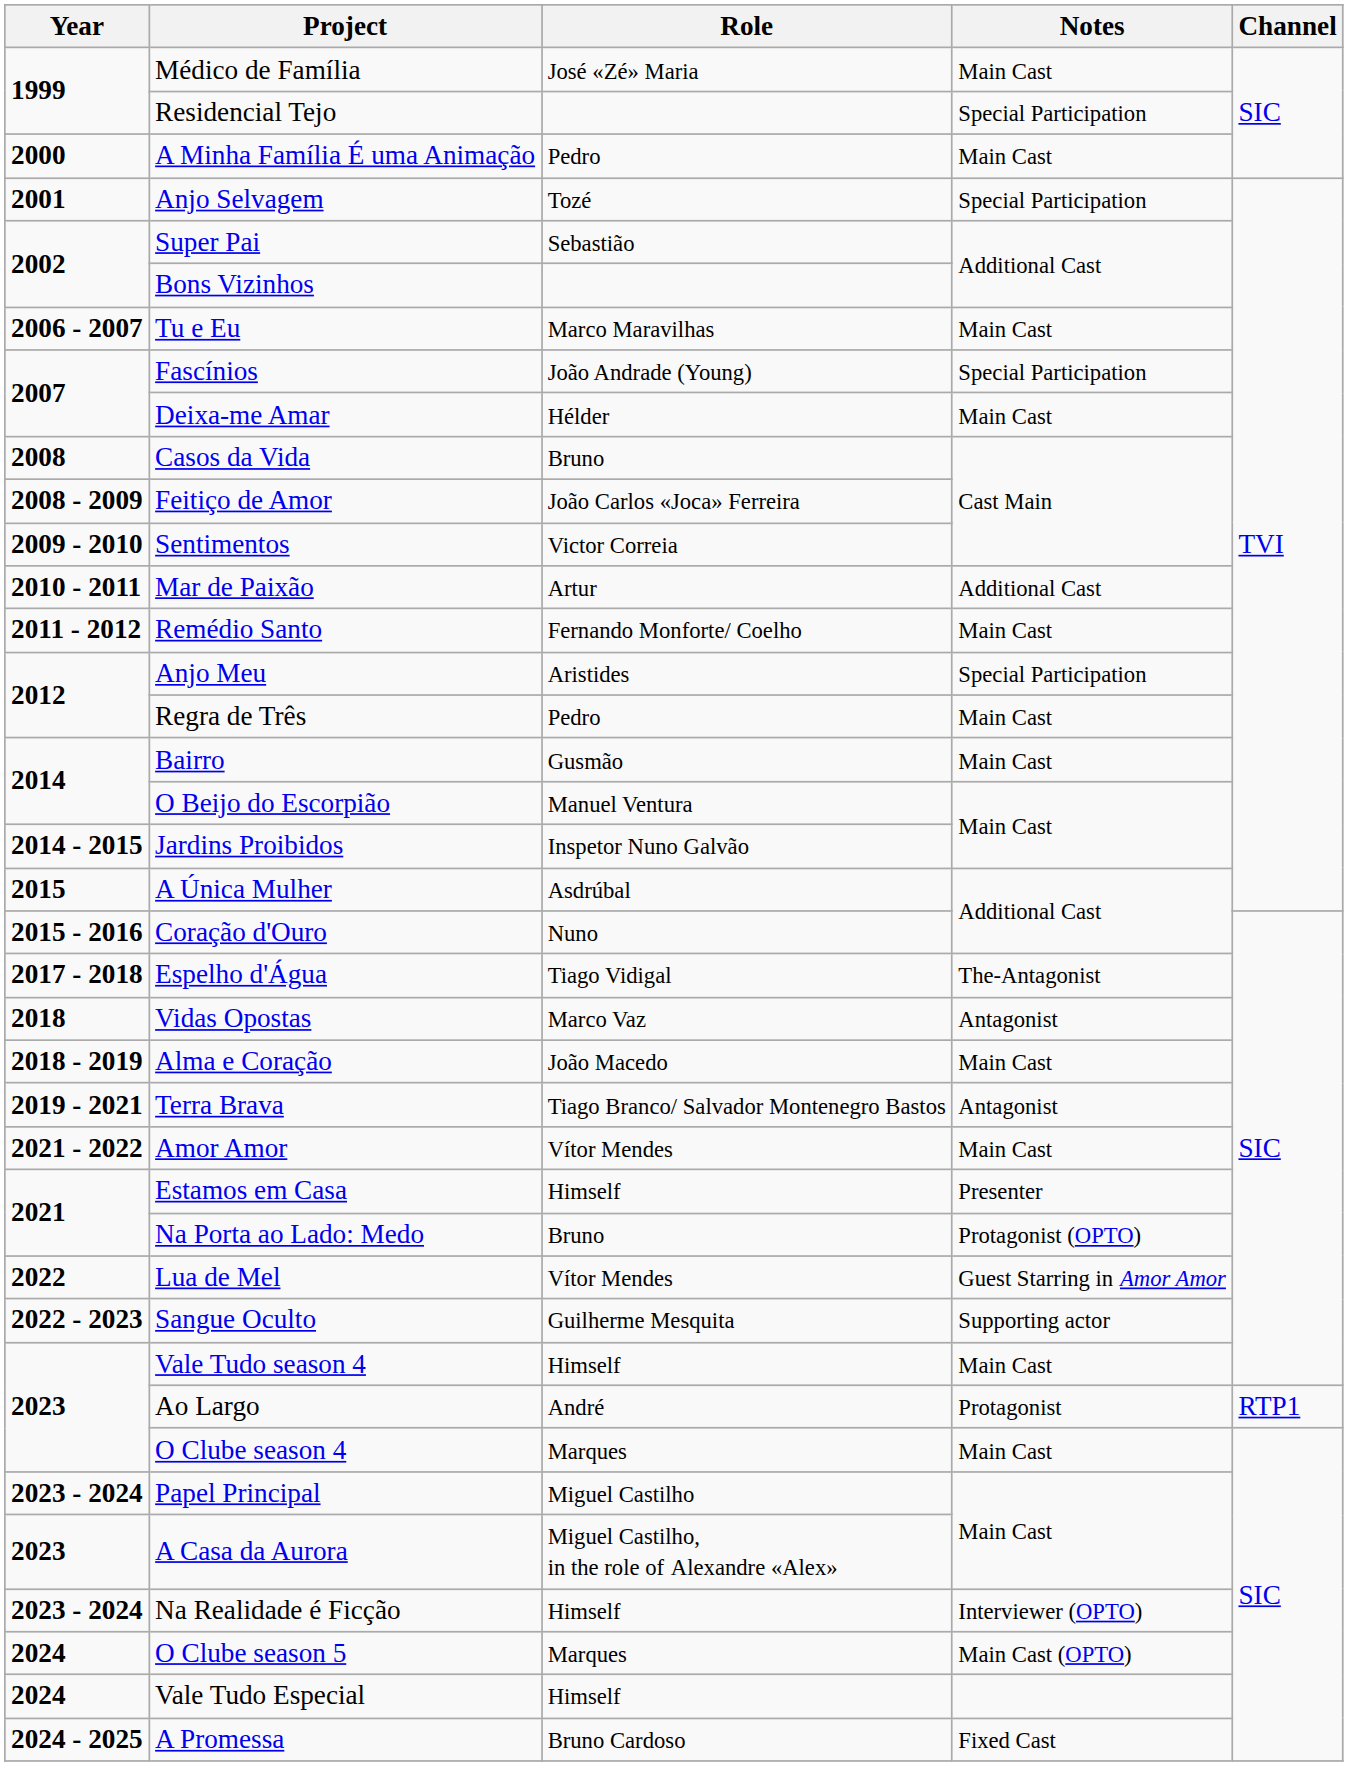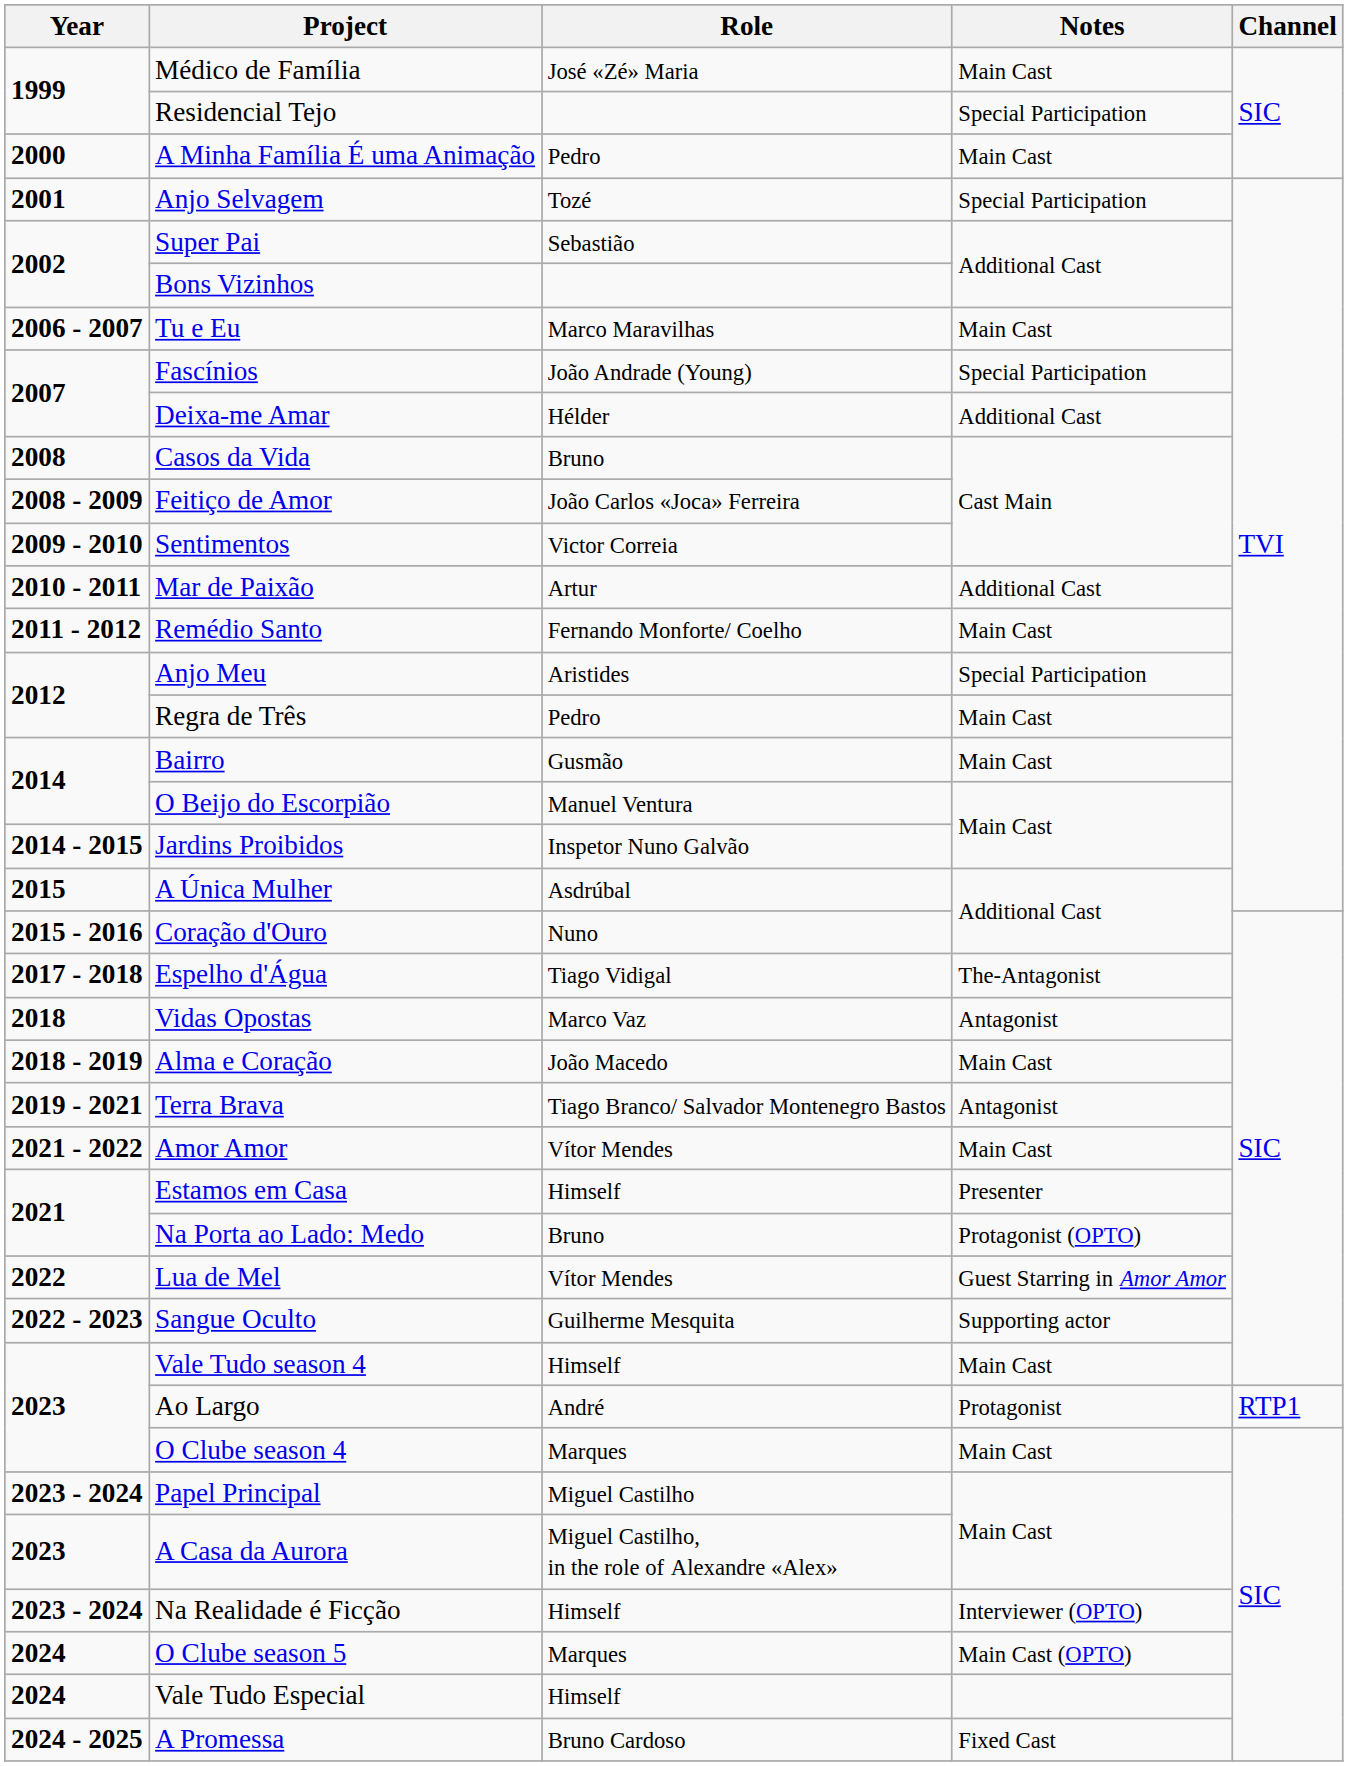(1005, 416) Main Cast -> (1030, 416) Additional Cast
